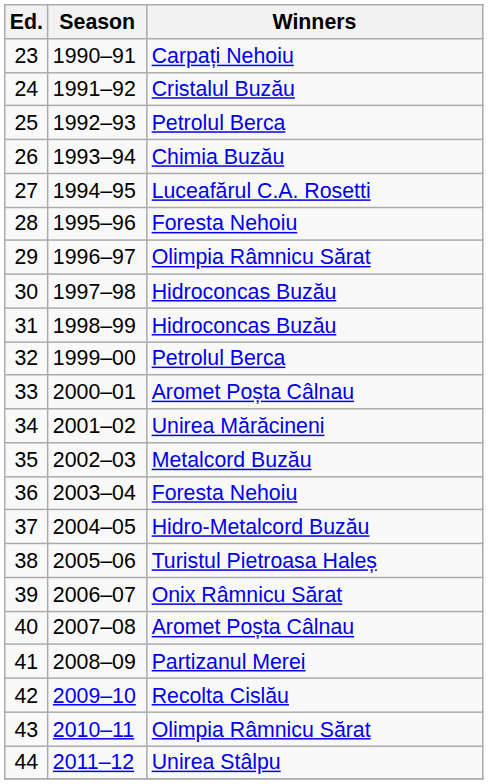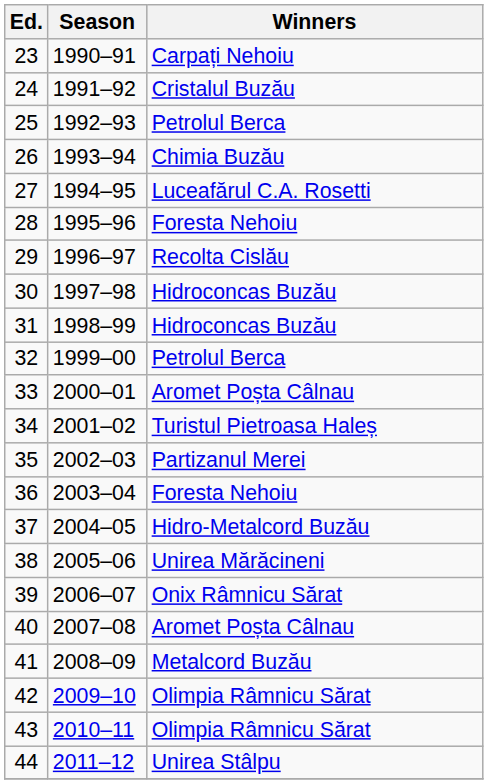(261, 258) Olimpia Râmnicu Sărat -> (220, 258) Recolta Cislău
(238, 426) Unirea Mărăcineni -> (264, 426) Turistul Pietroasa Haleș
(232, 460) Metalcord Buzău -> (229, 460) Partizanul Merei
(264, 561) Turistul Pietroasa Haleș -> (238, 561) Unirea Mărăcineni
(229, 662) Partizanul Merei -> (232, 662) Metalcord Buzău
(220, 695) Recolta Cislău -> (261, 695) Olimpia Râmnicu Sărat
